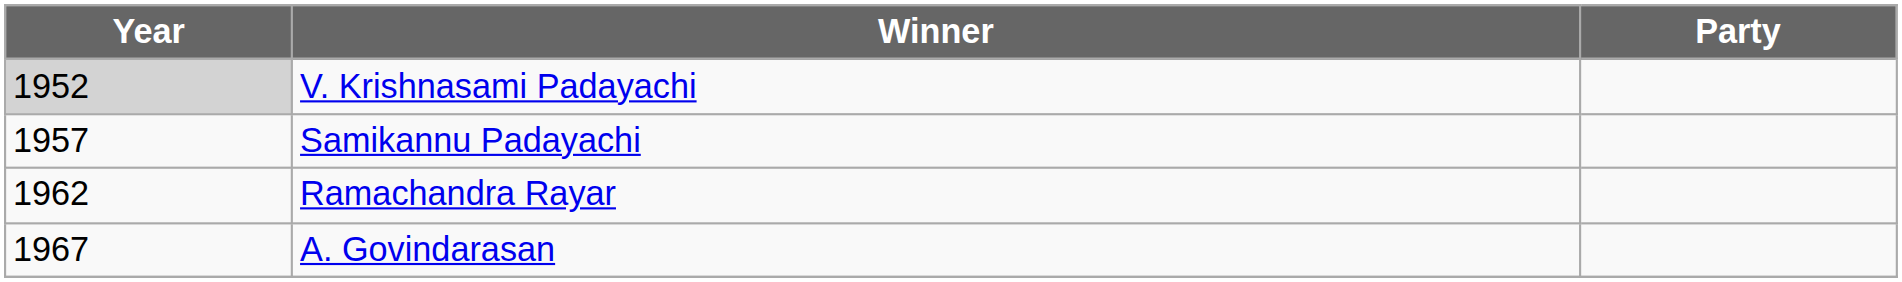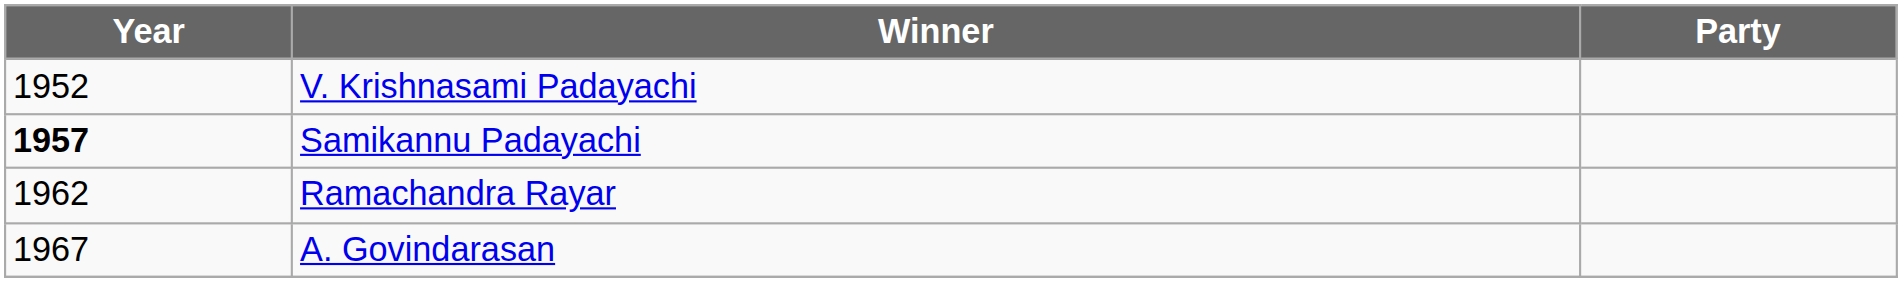(51, 85) lightgrey background -> (51, 85) no background
(51, 140) normal -> (51, 140) bold
